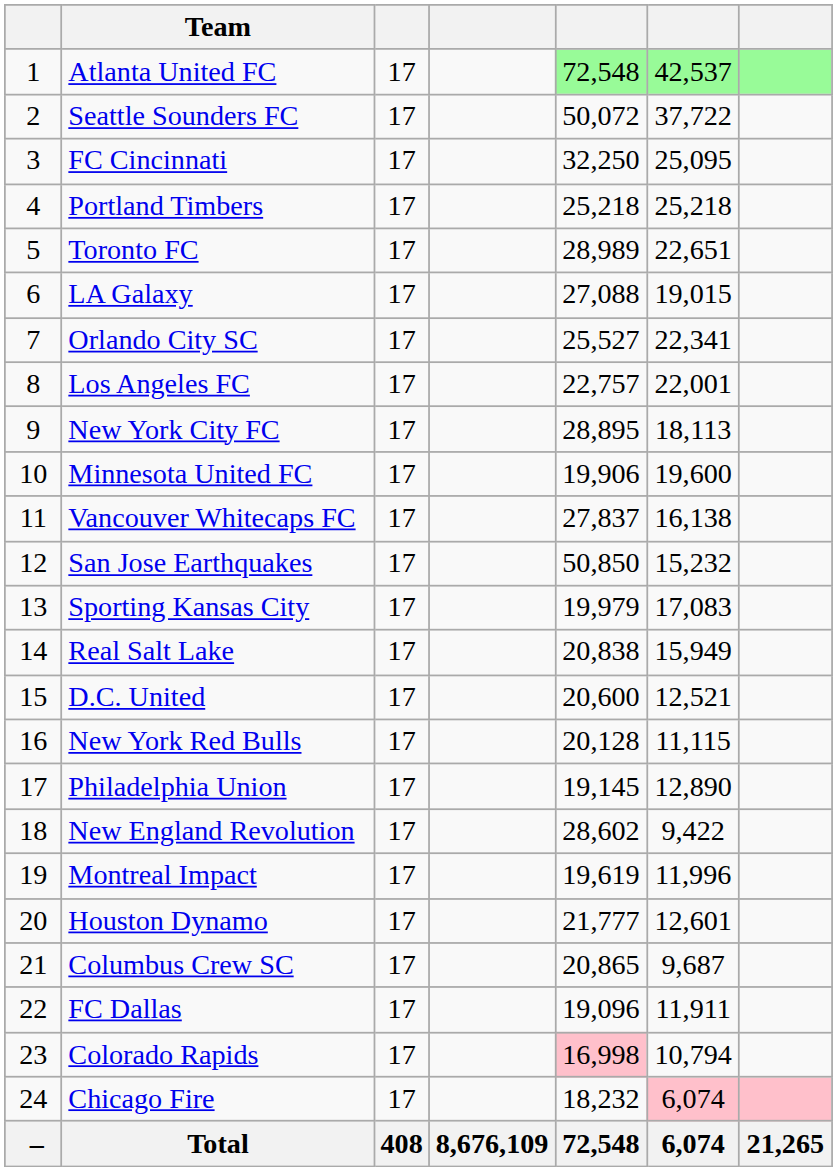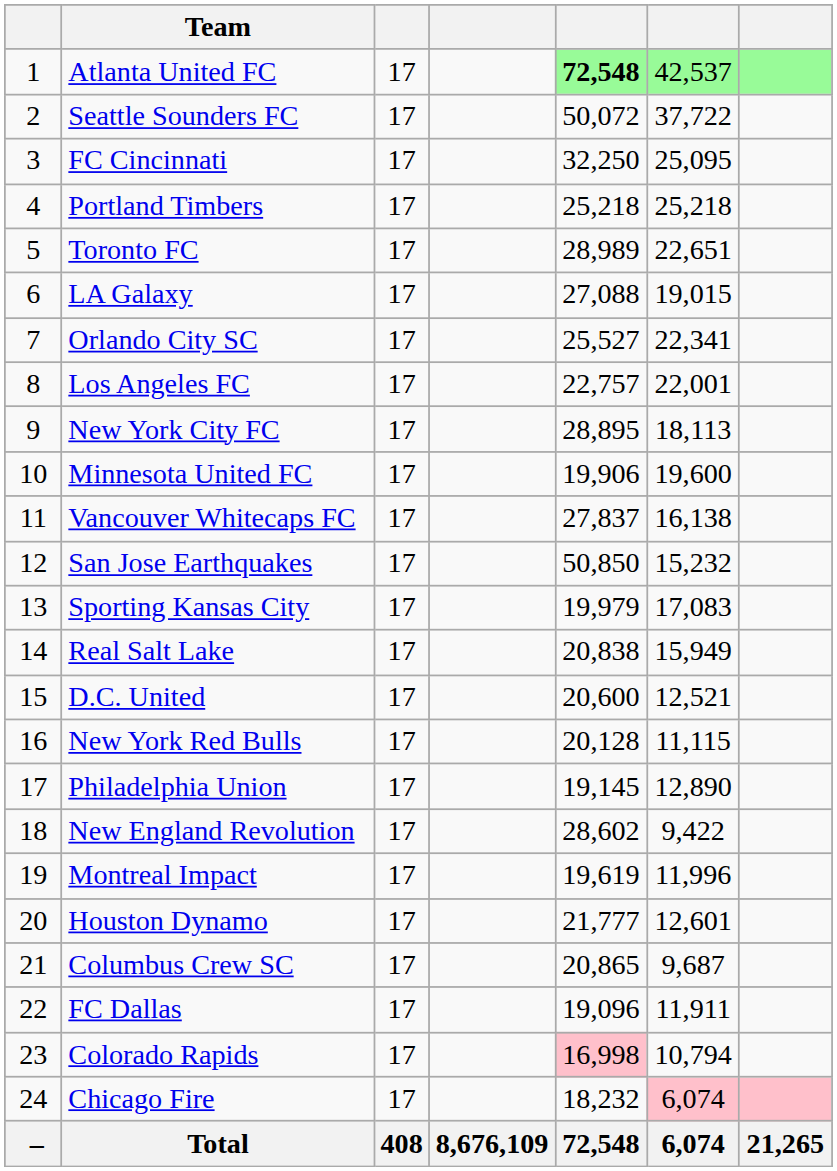(601, 71) normal -> (601, 71) bold
